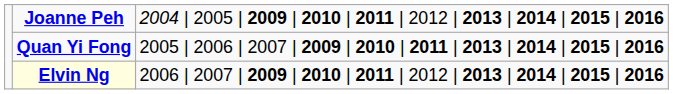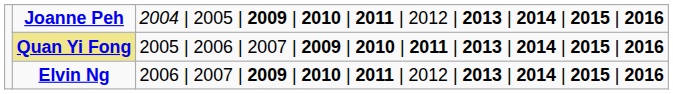(74, 46) no background -> (74, 46) khaki background
(74, 74) lightyellow background -> (74, 74) no background
